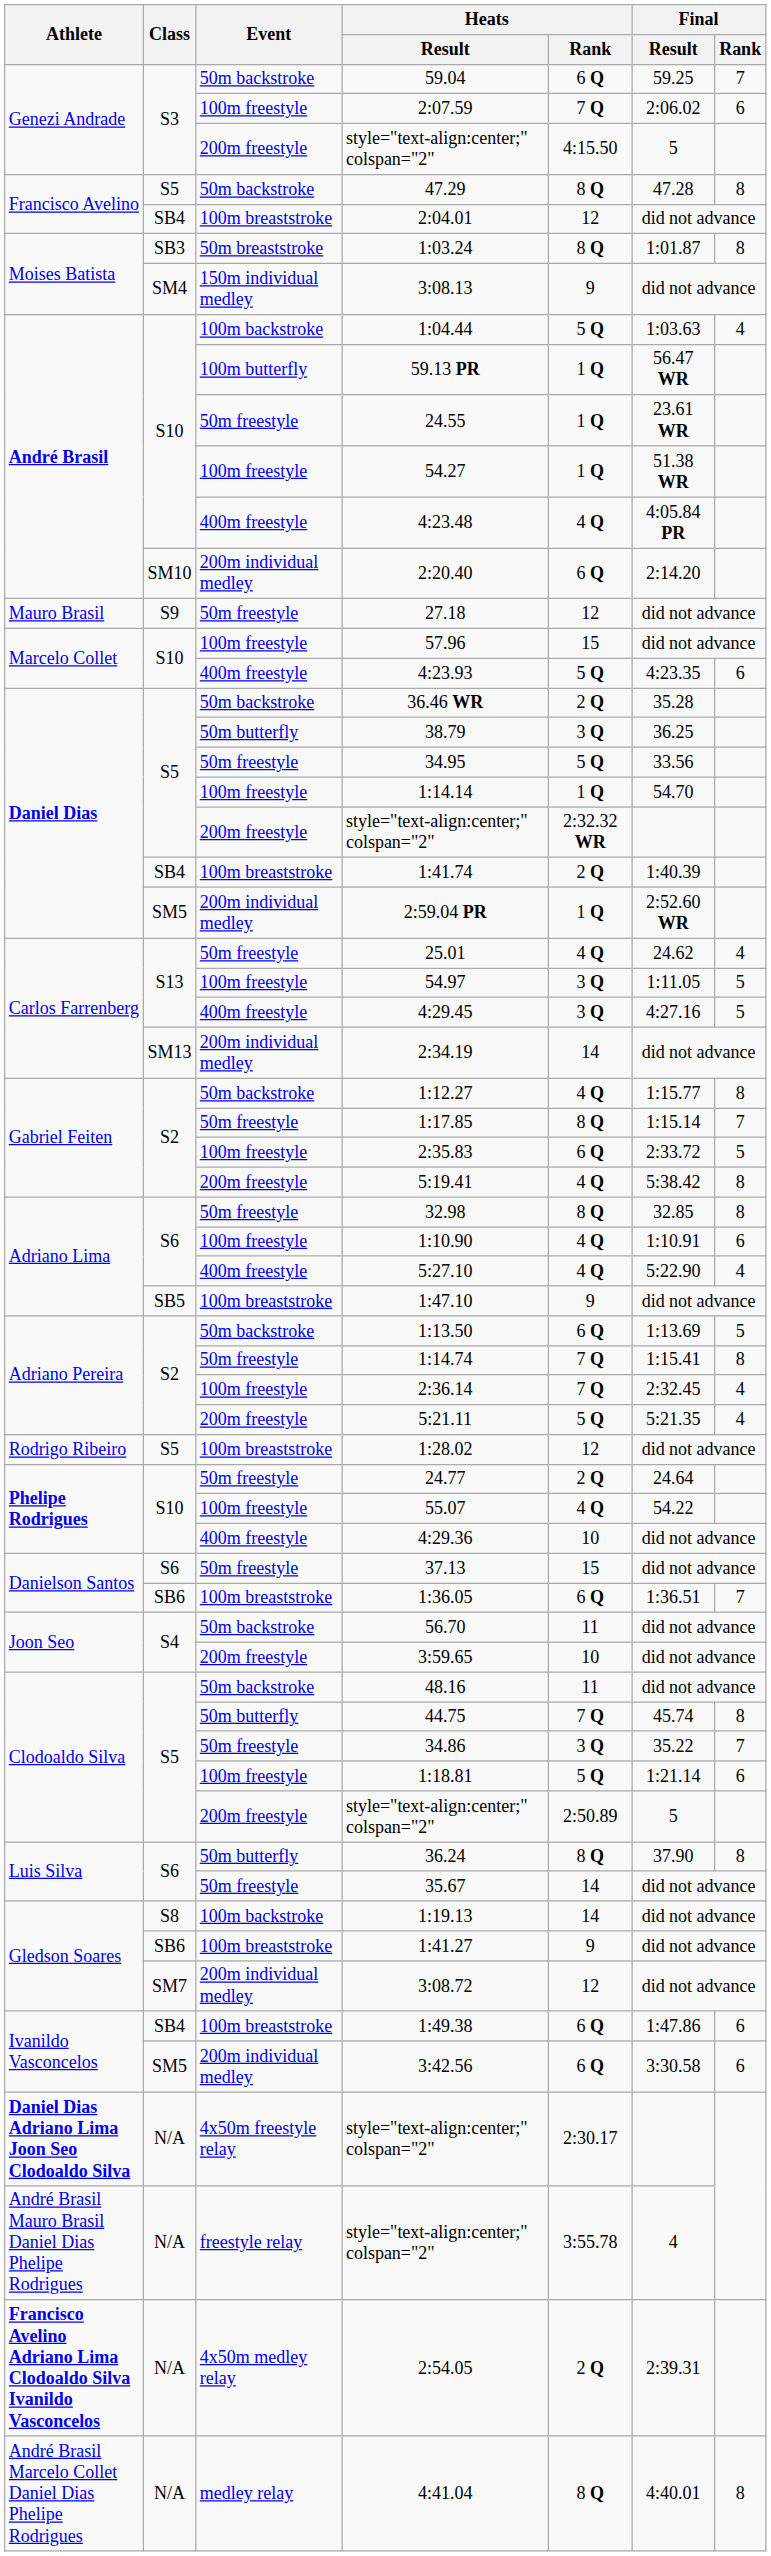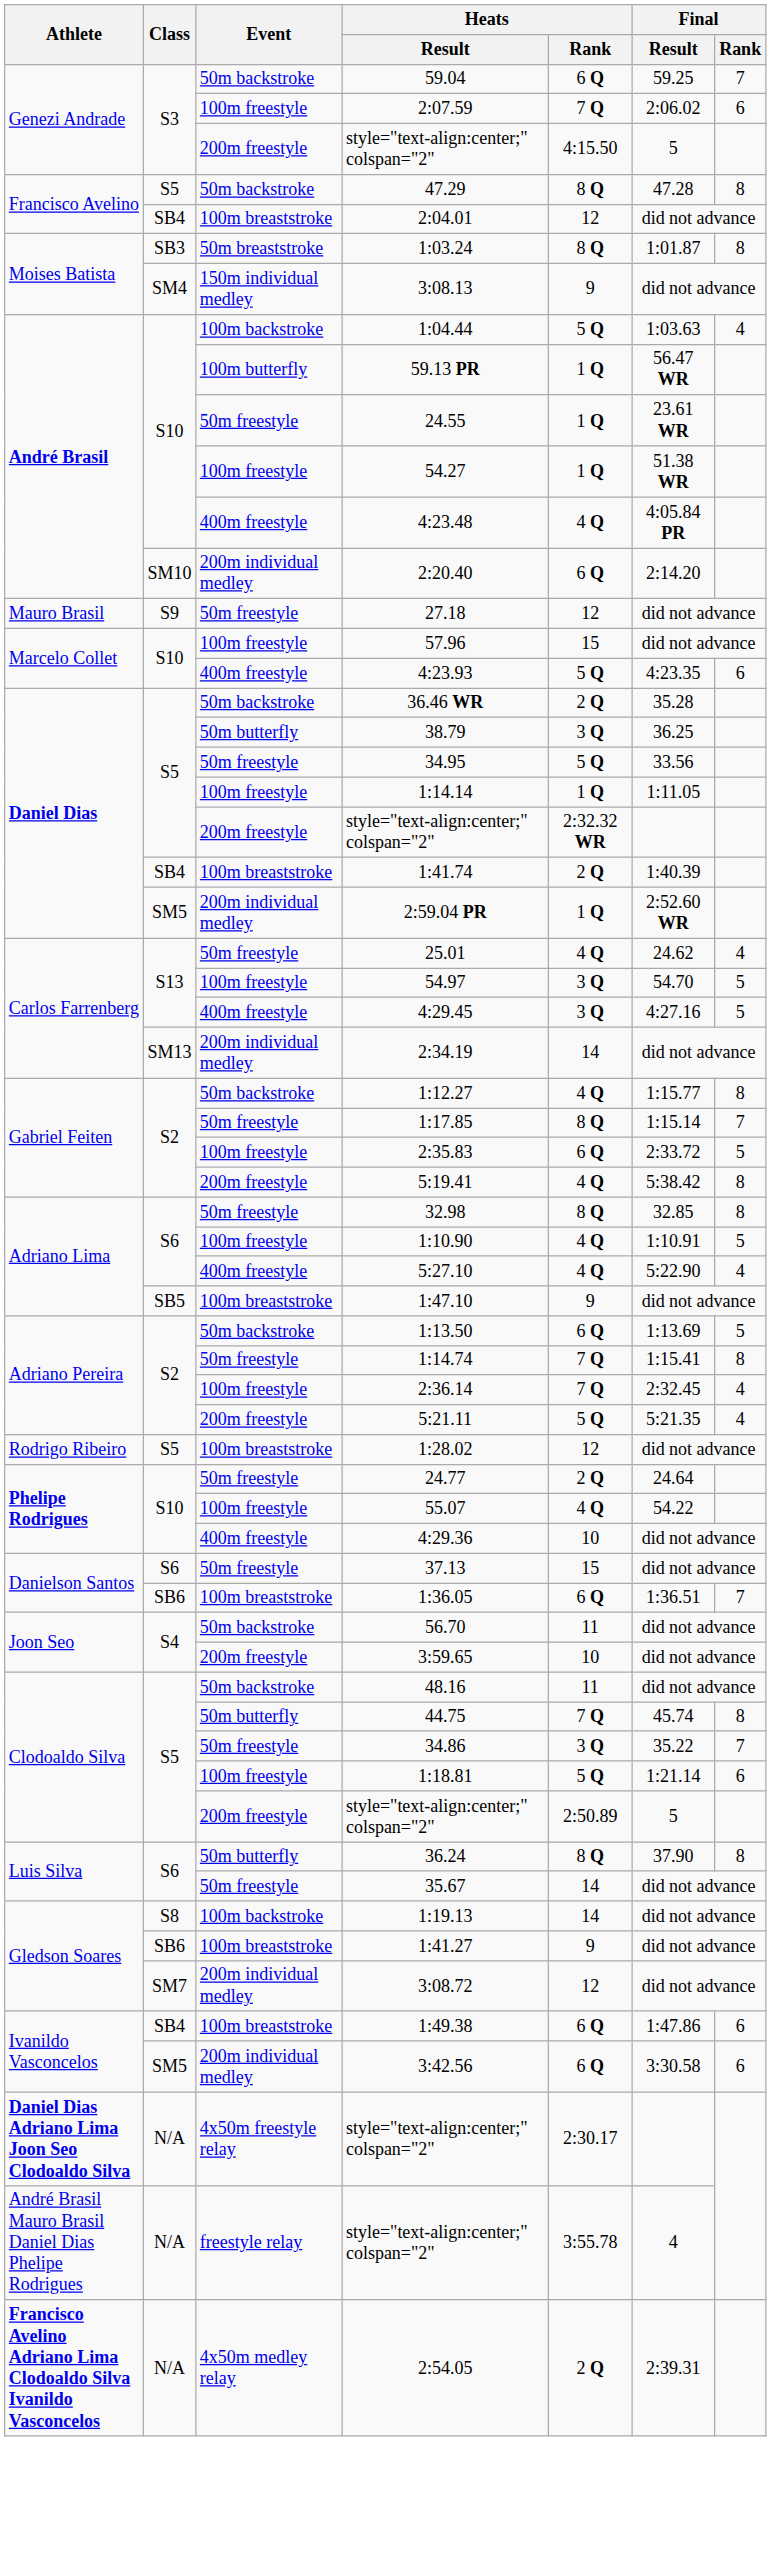(673, 791) 54.70 -> (673, 791) 1:11.05
(673, 982) 1:11.05 -> (673, 982) 54.70
(740, 1241) 6 -> (740, 1241) 5
- row: (63, 2493)
